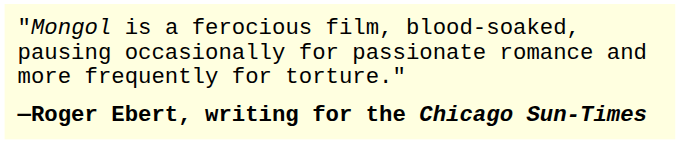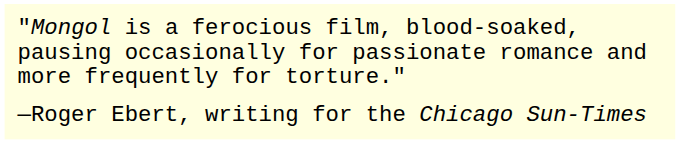(332, 115) bold -> (332, 115) normal
